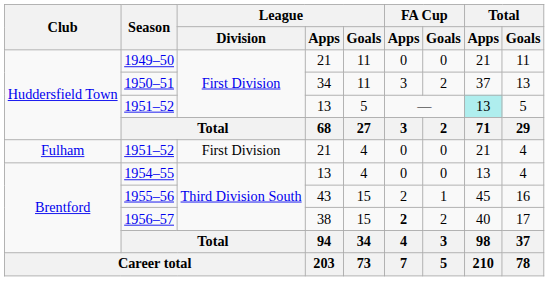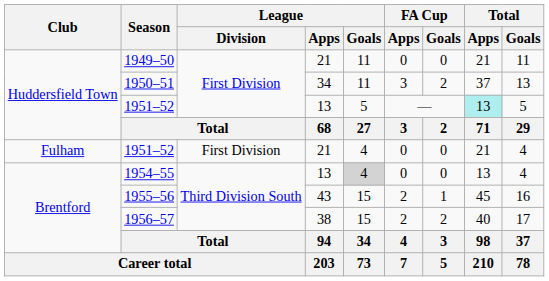(364, 173) no background -> (364, 173) lightgrey background
(404, 219) bold -> (404, 219) normal
